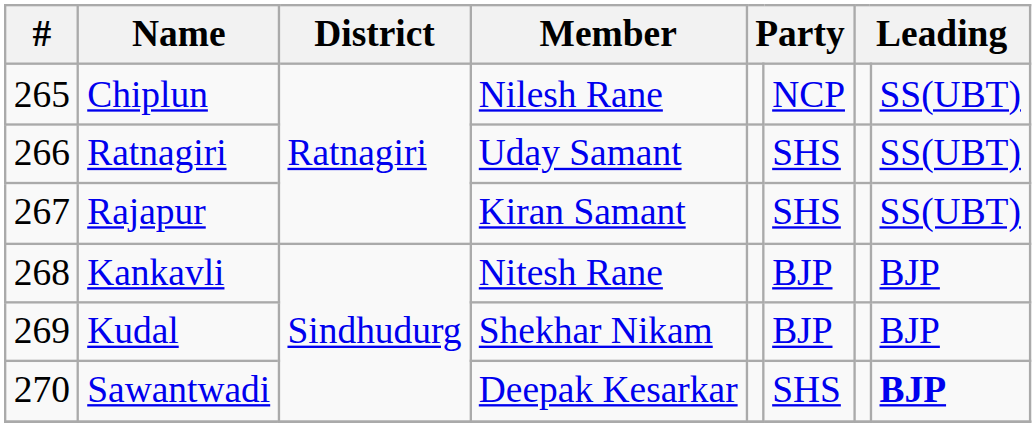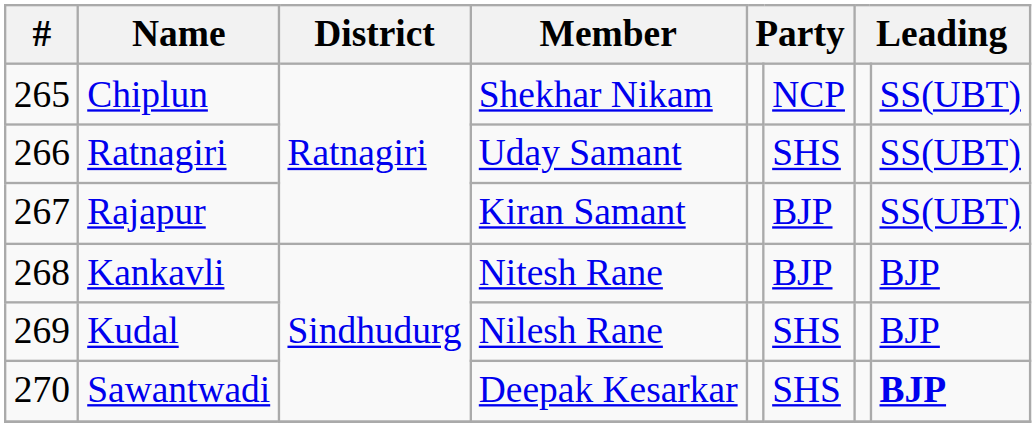(571, 93) Nilesh Rane -> (596, 93) Shekhar Nikam
(806, 212) SHS -> (802, 212) BJP
(596, 331) Shekhar Nikam -> (571, 331) Nilesh Rane
(802, 331) BJP -> (806, 331) SHS
